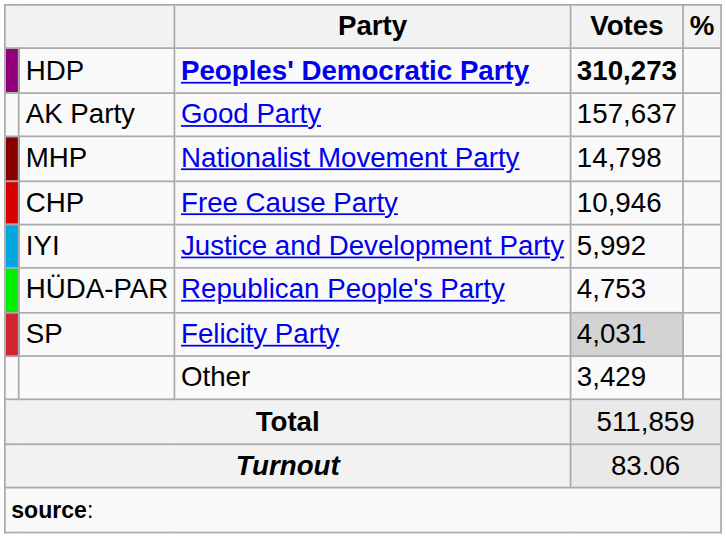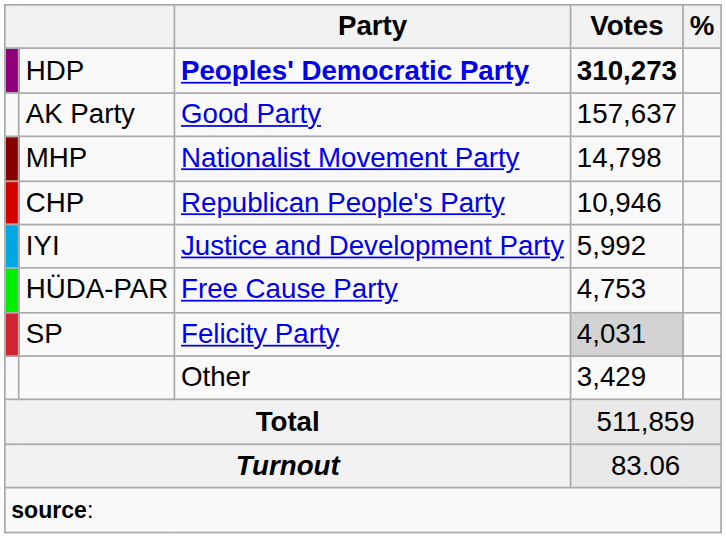(289, 202) Free Cause Party -> (343, 202) Republican People's Party
(343, 289) Republican People's Party -> (289, 289) Free Cause Party
